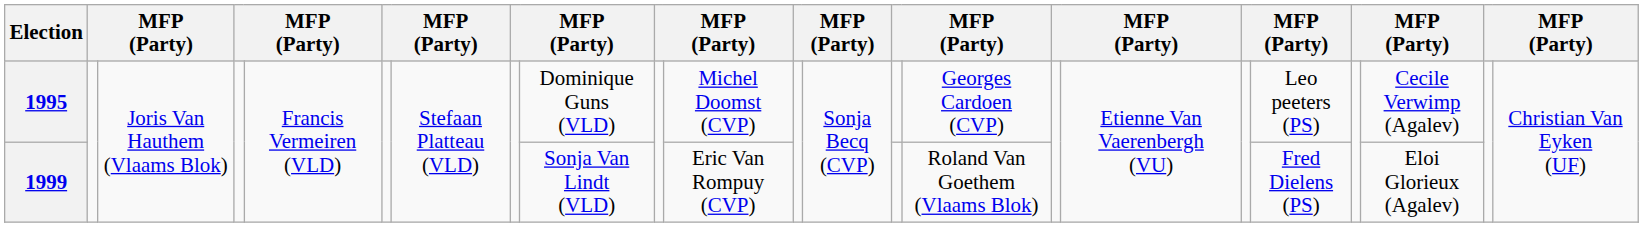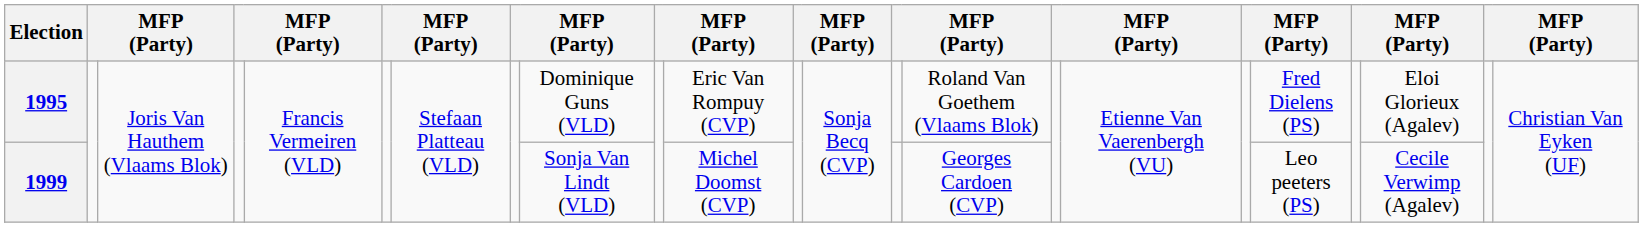(728, 101) Michel Doomst (CVP) -> (728, 101) Eric Van Rompuy (CVP)
(977, 101) Georges Cardoen (CVP) -> (977, 101) Roland Van Goethem (Vlaams Blok)
(1301, 101) Leo peeters (PS) -> (1301, 101) Fred Dielens (PS)
(1422, 101) Cecile Verwimp (Agalev) -> (1422, 101) Eloi Glorieux (Agalev)
(728, 181) Eric Van Rompuy (CVP) -> (728, 181) Michel Doomst (CVP)
(977, 181) Roland Van Goethem (Vlaams Blok) -> (977, 181) Georges Cardoen (CVP)
(1301, 181) Fred Dielens (PS) -> (1301, 181) Leo peeters (PS)
(1422, 181) Eloi Glorieux (Agalev) -> (1422, 181) Cecile Verwimp (Agalev)
